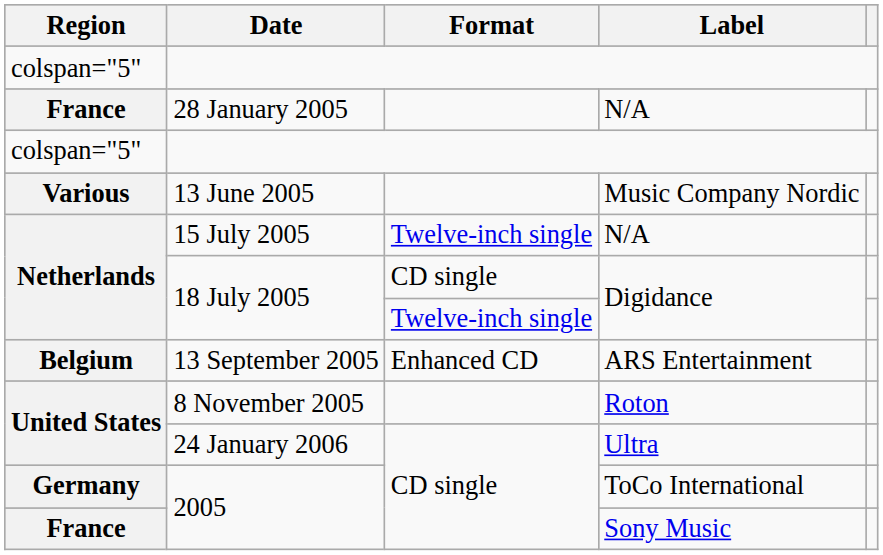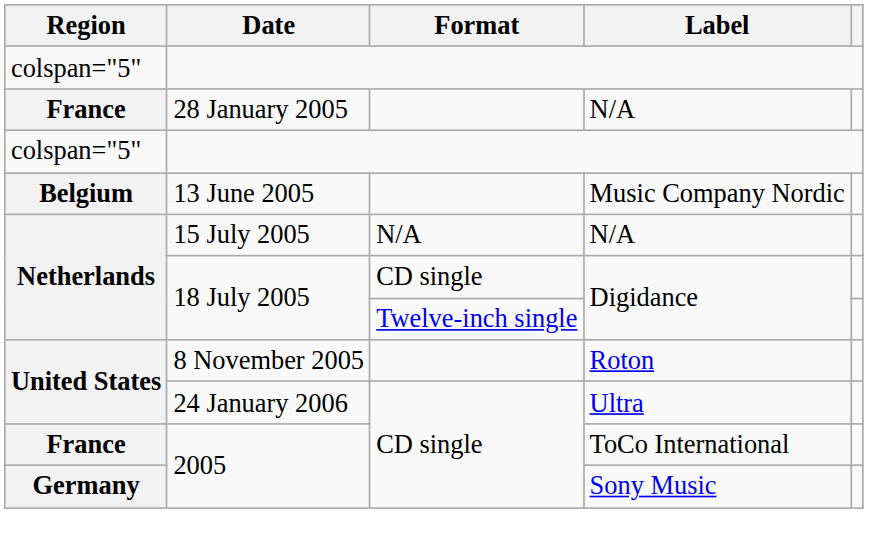(86, 192) Various -> (86, 192) Belgium
(491, 234) Twelve-inch single -> (399, 234) N/A
- row: (276, 360)
(86, 485) Germany -> (86, 444) France
(86, 527) France -> (86, 485) Germany
